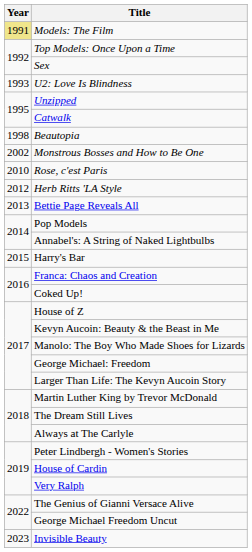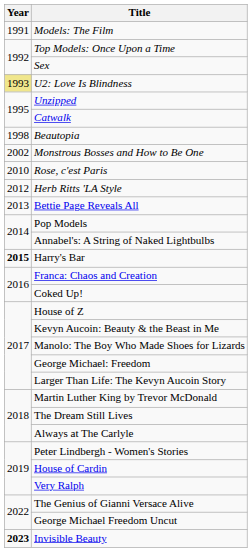(18, 30) khaki background -> (18, 30) no background
(18, 83) no background -> (18, 83) khaki background
(18, 258) normal -> (18, 258) bold
(18, 538) normal -> (18, 538) bold
